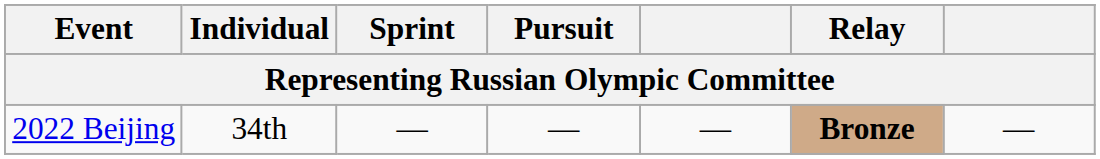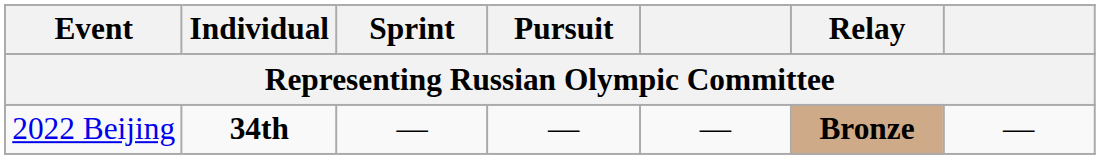(259, 128) normal -> (259, 128) bold
